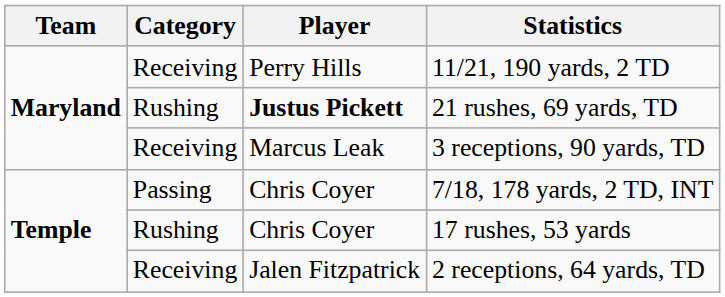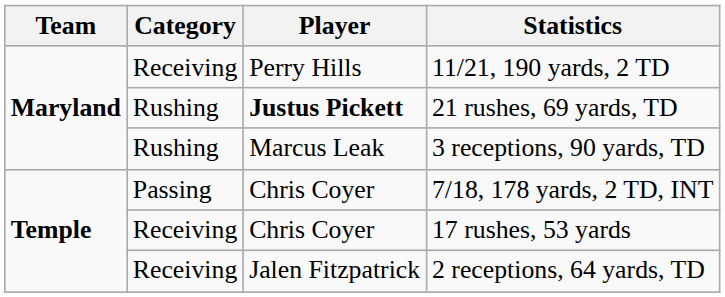(185, 148) Receiving -> (176, 148) Rushing
(176, 229) Rushing -> (185, 229) Receiving
